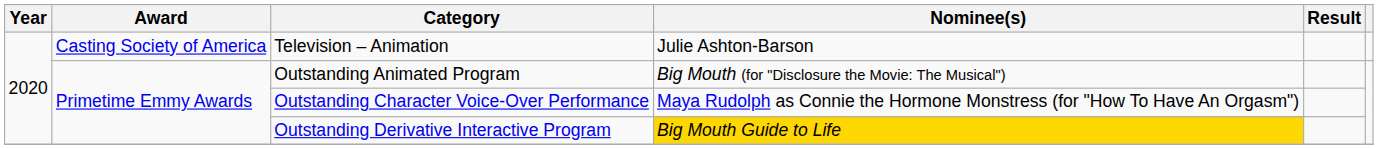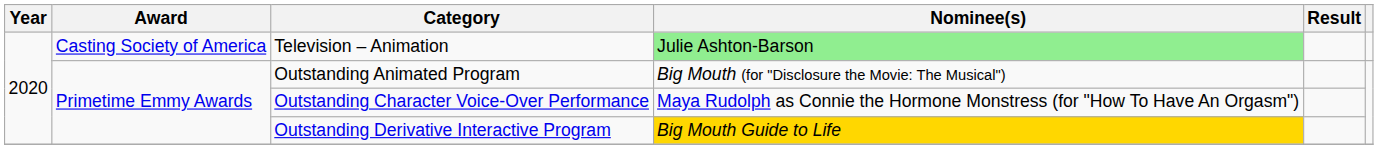(735, 46) no background -> (735, 46) lightgreen background
